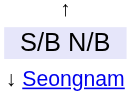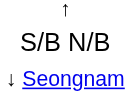(65, 42) lavender background -> (65, 42) no background
